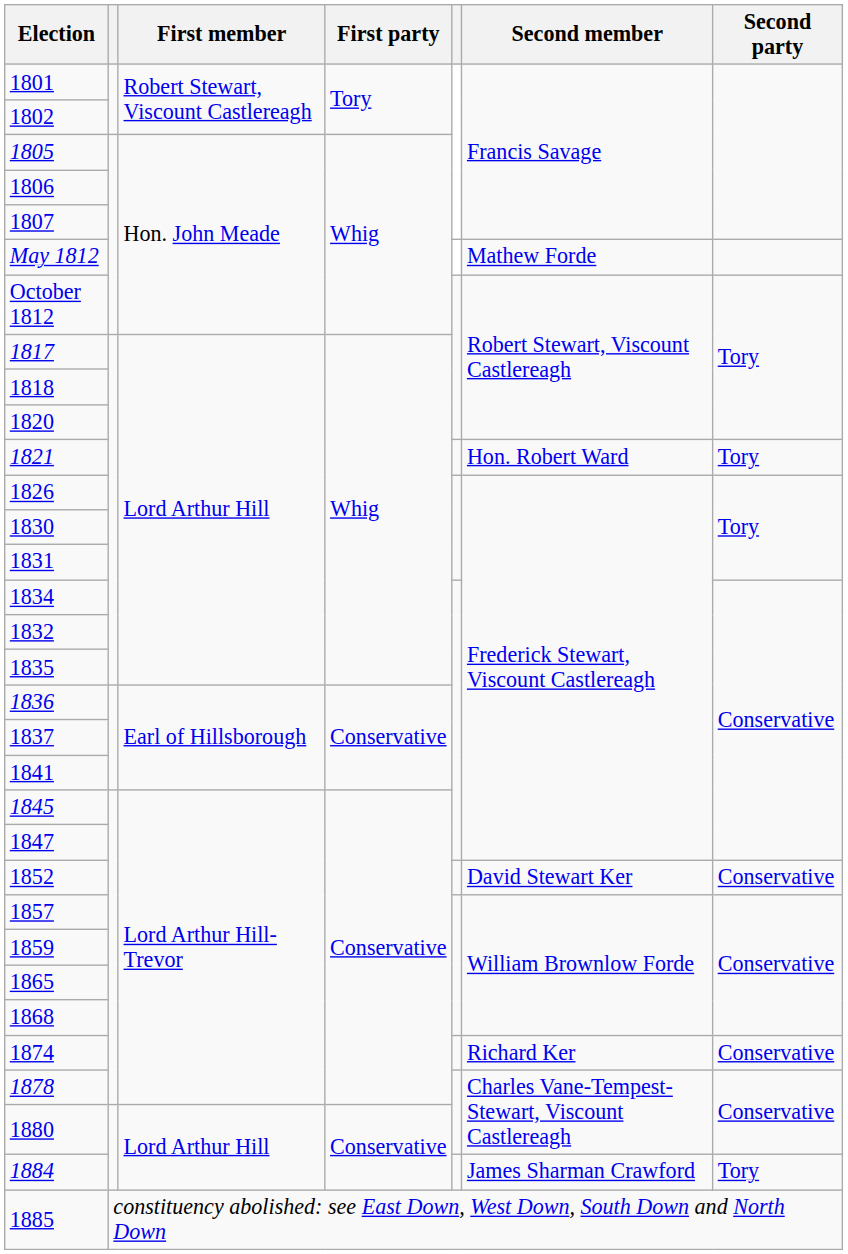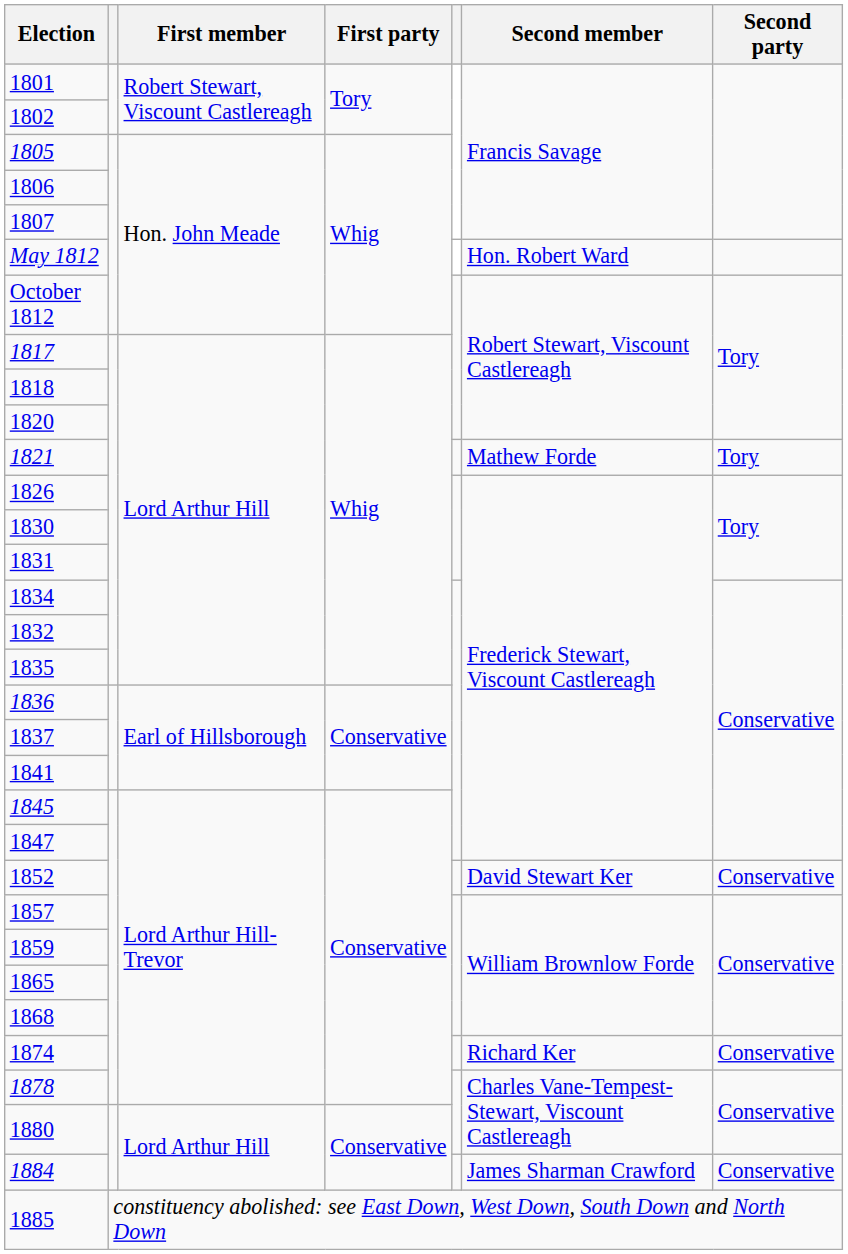(532, 256) Mathew Forde -> (548, 256) Hon. Robert Ward
(548, 456) Hon. Robert Ward -> (532, 456) Mathew Forde
(738, 1171) Tory -> (776, 1171) Conservative
